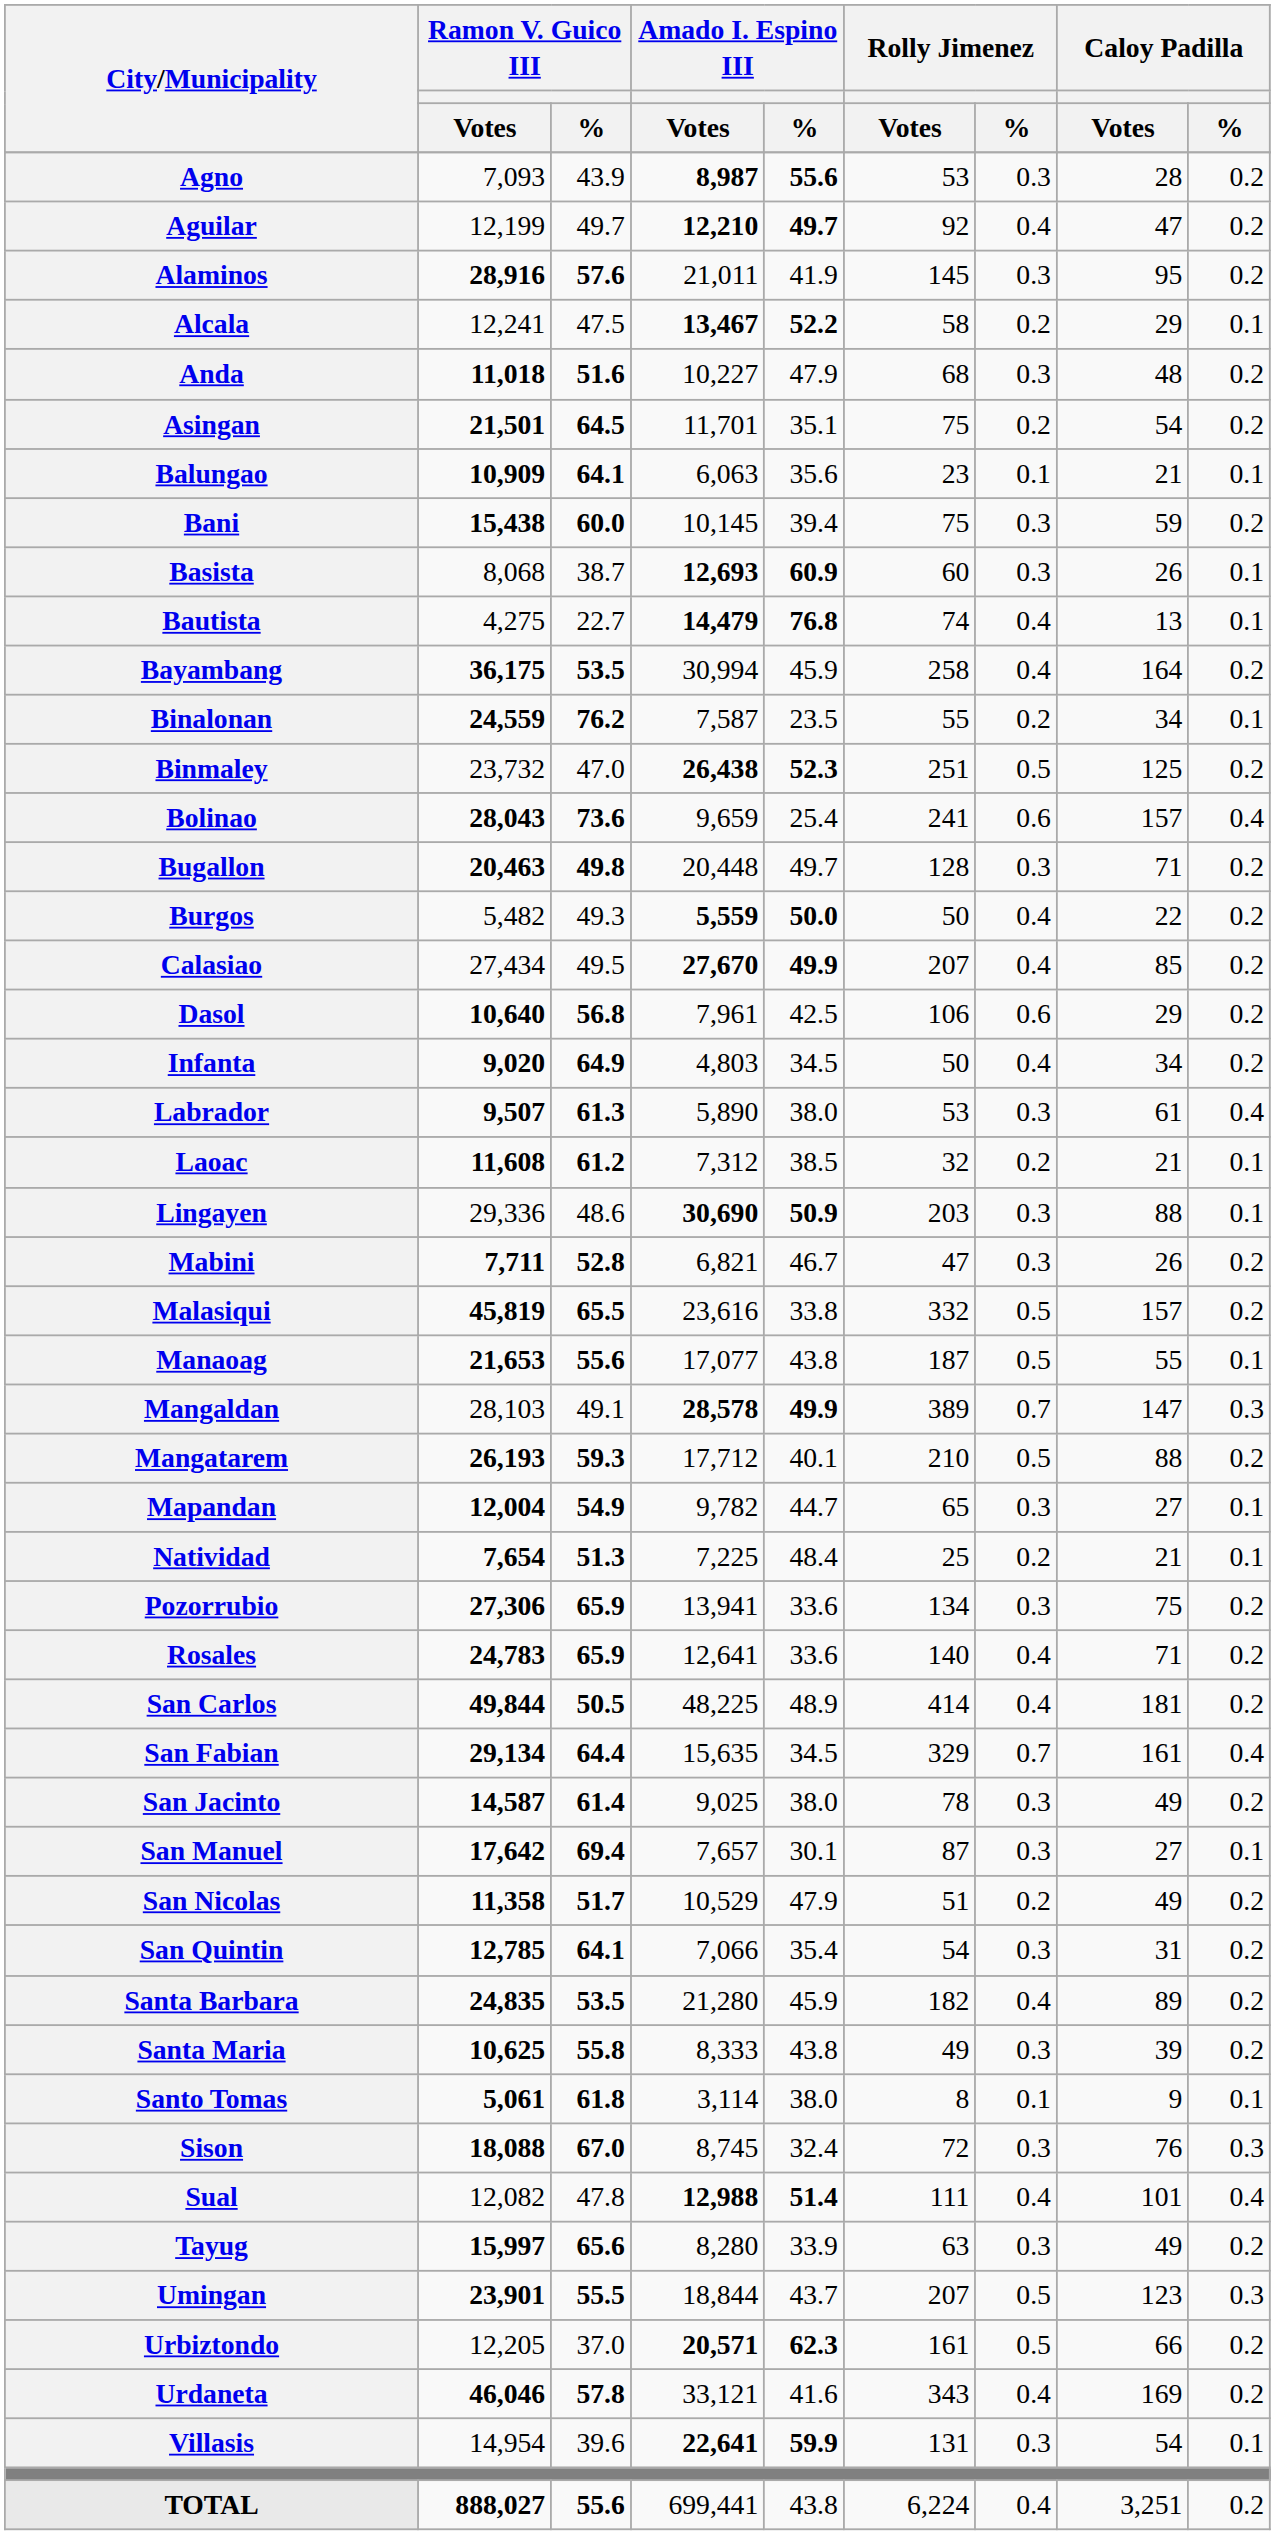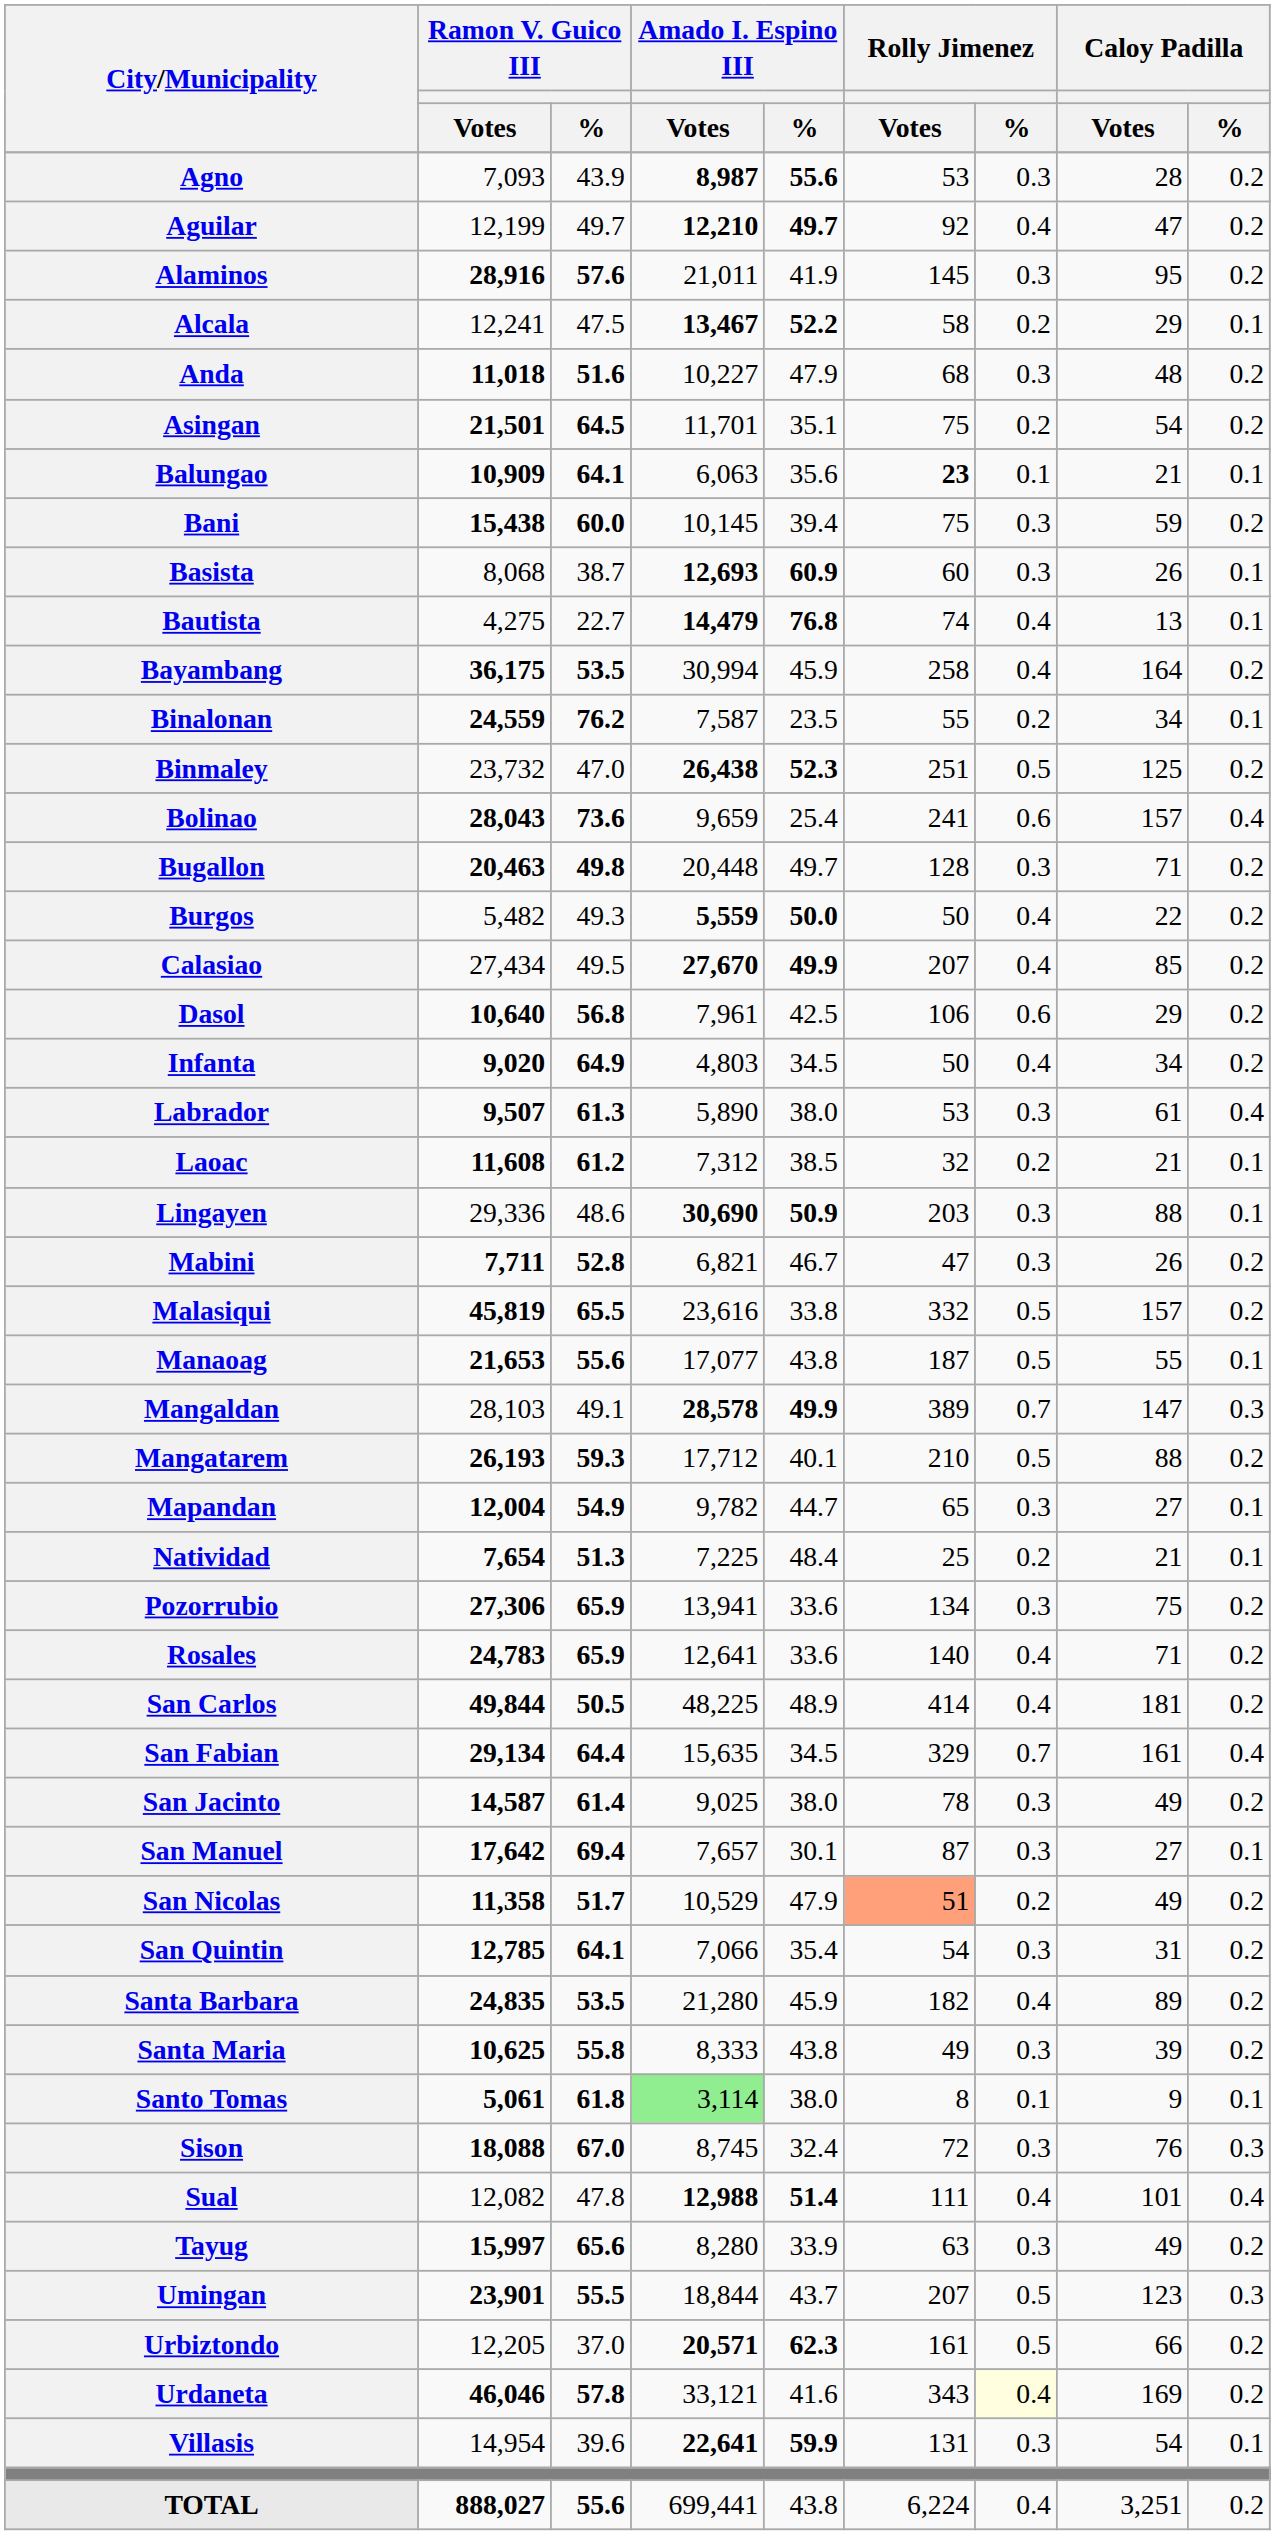(955, 472) normal -> (955, 472) bold
(955, 1900) no background -> (955, 1900) lightsalmon background
(728, 2097) no background -> (728, 2097) lightgreen background
(1034, 2393) no background -> (1034, 2393) lightyellow background
